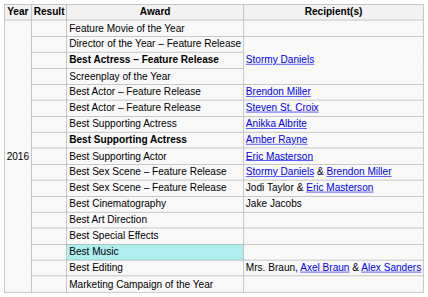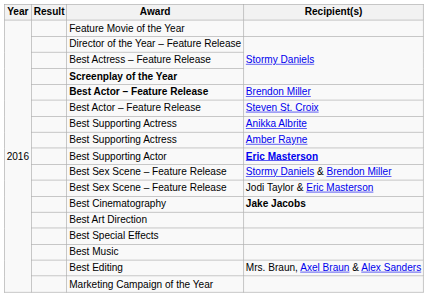(144, 60) bold -> (140, 60) normal
(120, 76) normal -> (123, 76) bold
(135, 92) normal -> (139, 92) bold
(128, 140) bold -> (123, 140) normal
(279, 156) normal -> (282, 156) bold
(274, 204) normal -> (276, 204) bold
(94, 252) paleturquoise background -> (94, 252) no background
